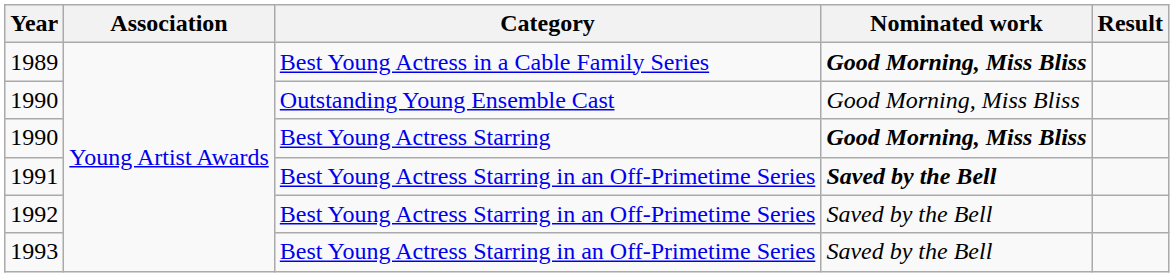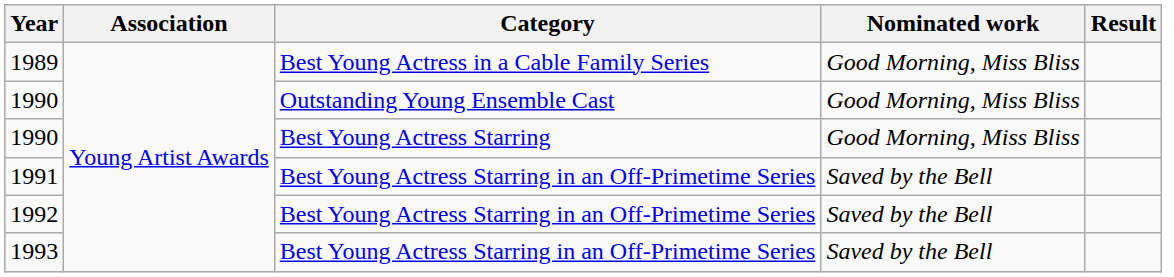(956, 61) bold -> (953, 61) normal
(956, 137) bold -> (953, 137) normal
(911, 175) bold -> (909, 175) normal
